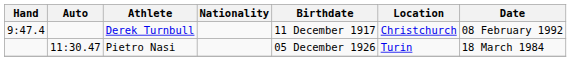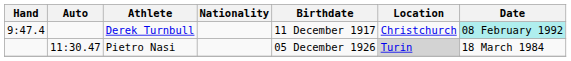(512, 30) no background -> (512, 30) paleturquoise background
(397, 47) no background -> (397, 47) lightgrey background
